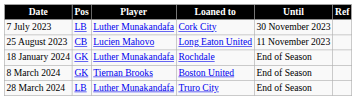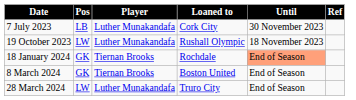- row: (37, 42)
+ row: (39, 42)
(134, 57) Luther Munakandafa -> (124, 57) Tiernan Brooks
(284, 57) no background -> (277, 57) lightsalmon background
(81, 88) LB -> (83, 88) LW
